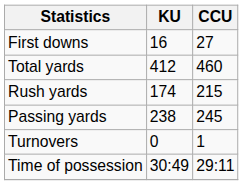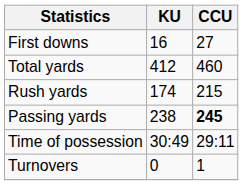(209, 117) normal -> (209, 117) bold
rows swapped: (43, 141) <-> (75, 166)
